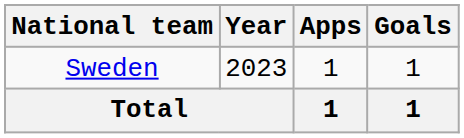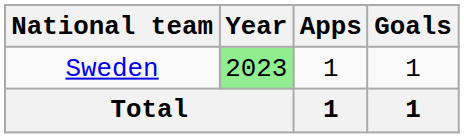(256, 68) no background -> (256, 68) lightgreen background
